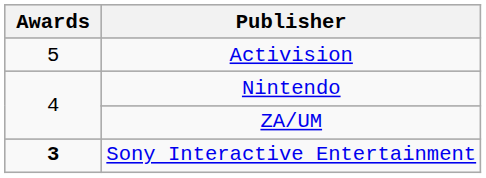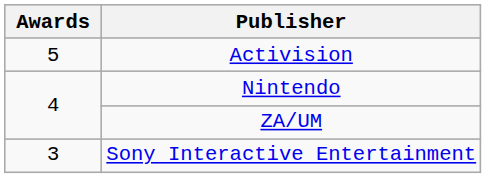(53, 155) bold -> (53, 155) normal
